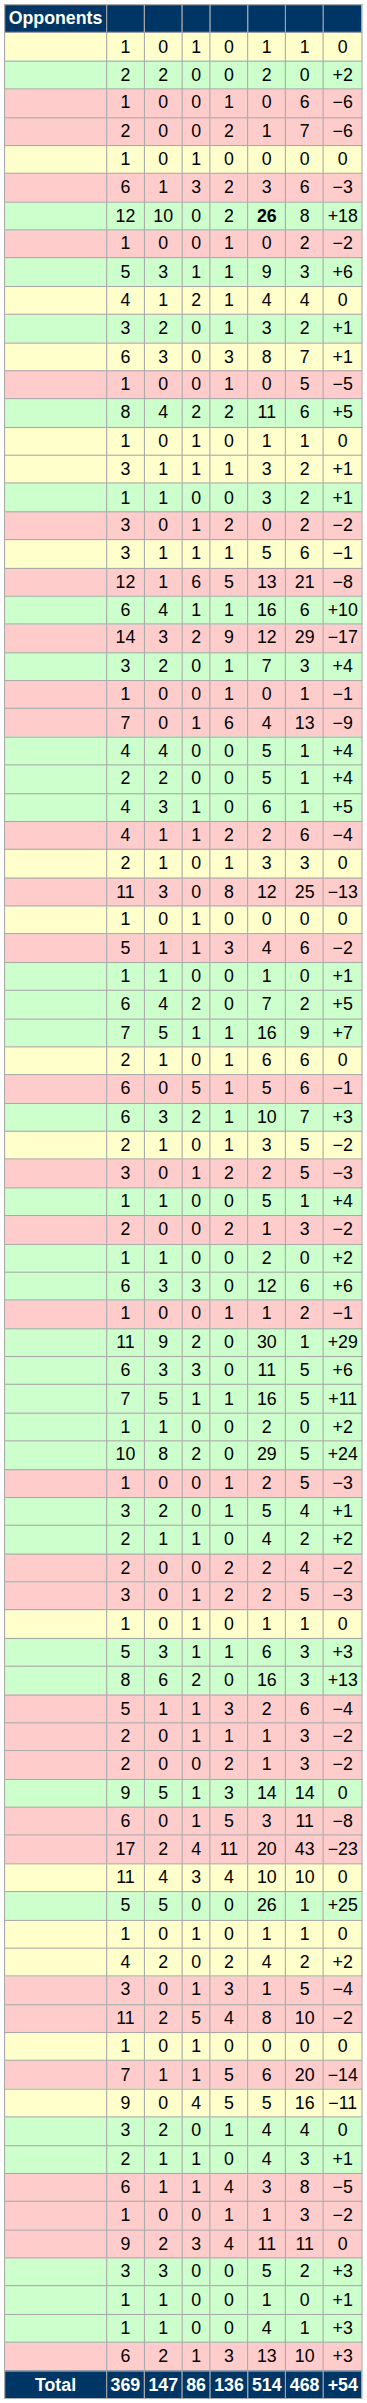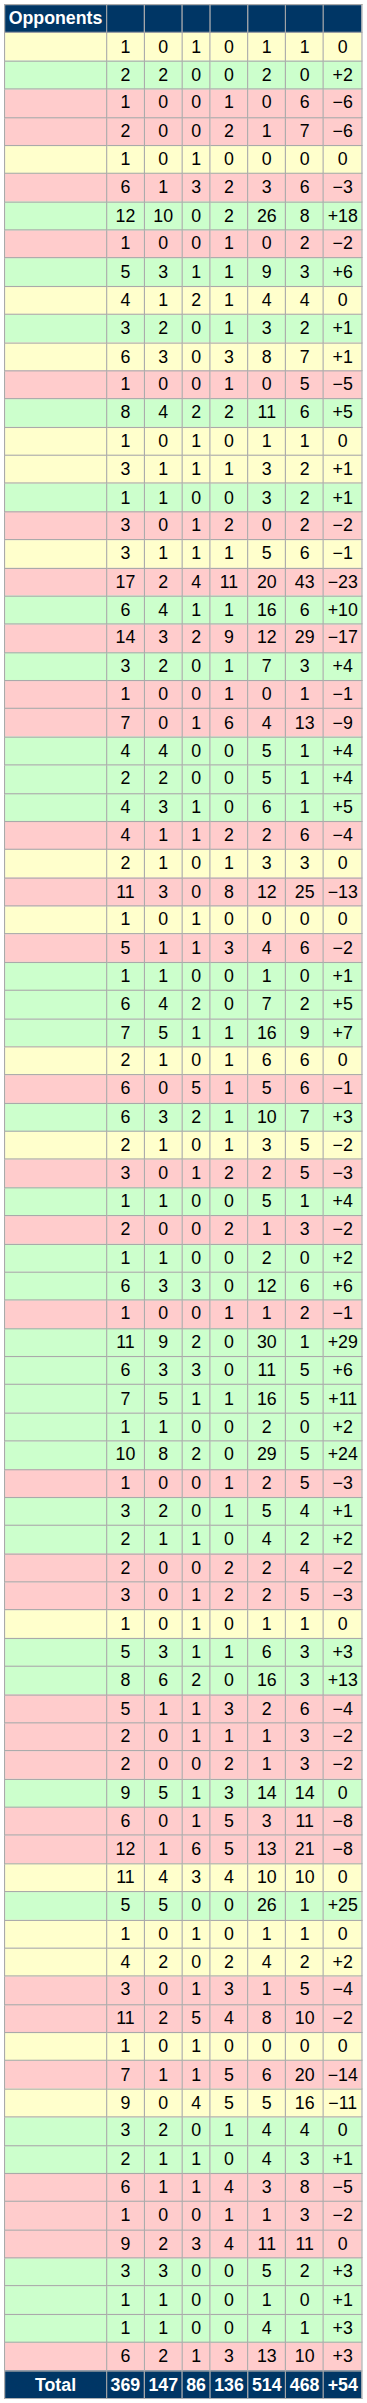(267, 215) bold -> (267, 215) normal
rows swapped: (125, 1849) <-> (125, 581)
